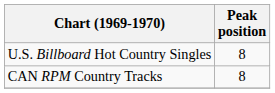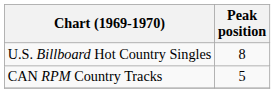(242, 76) 8 -> (242, 76) 5
